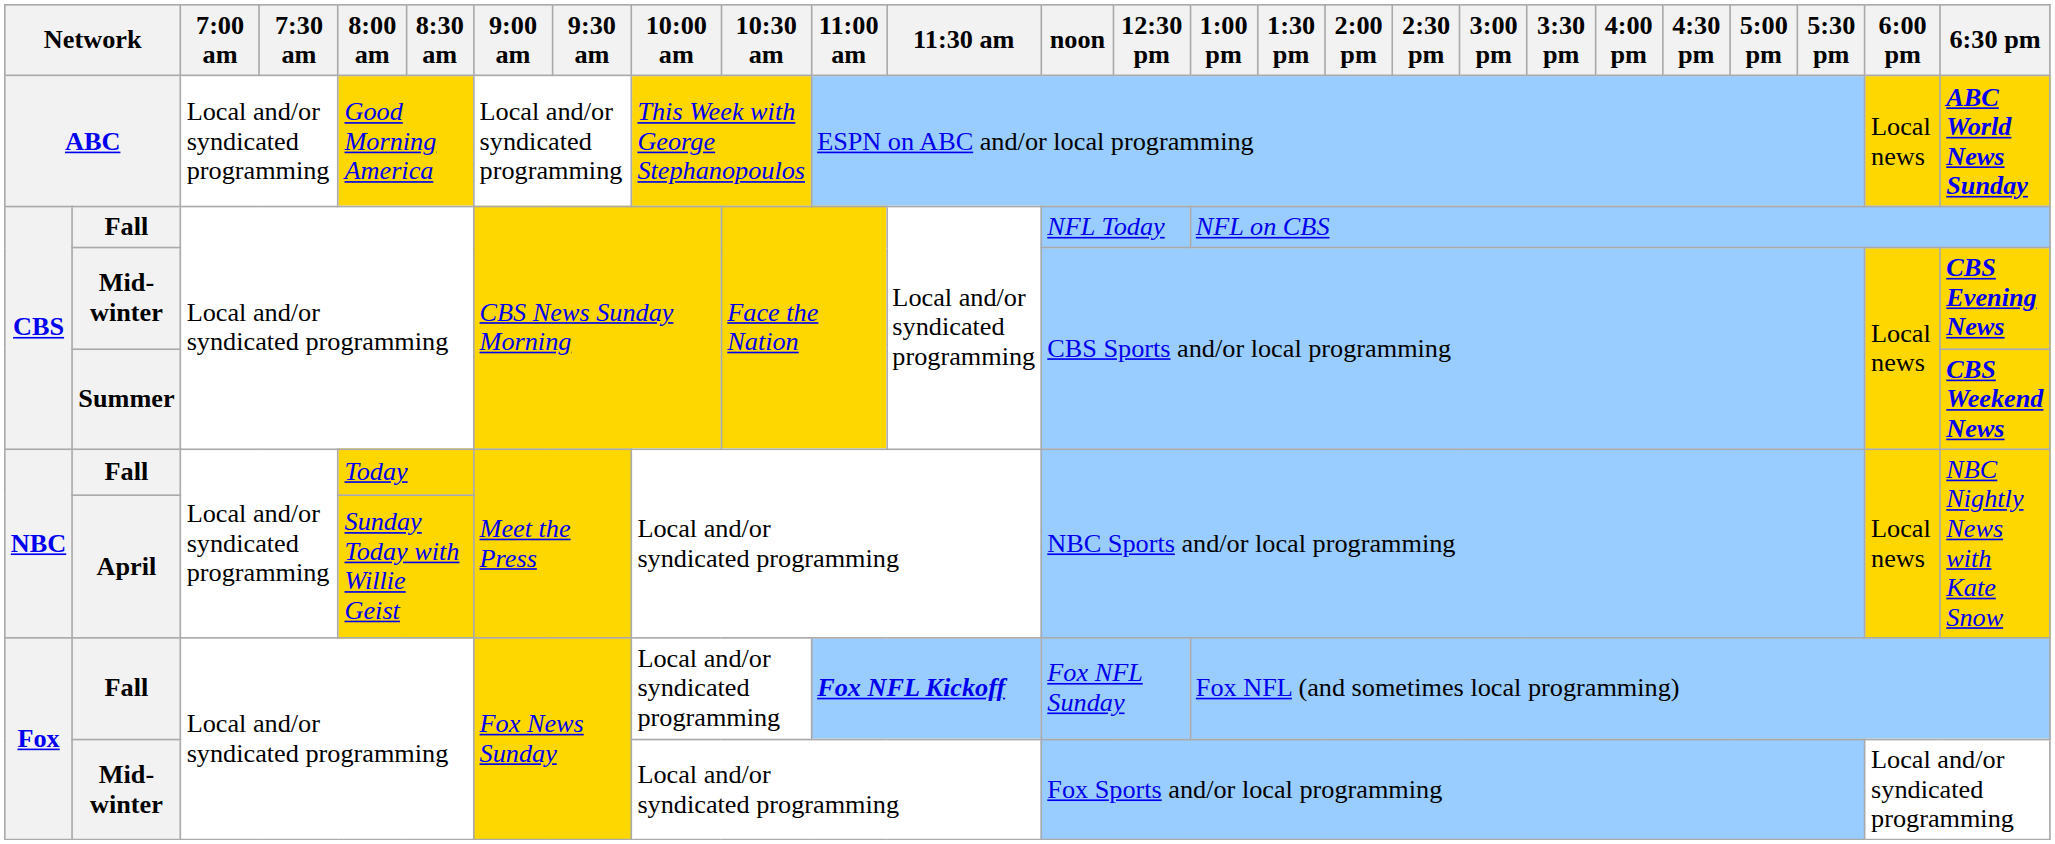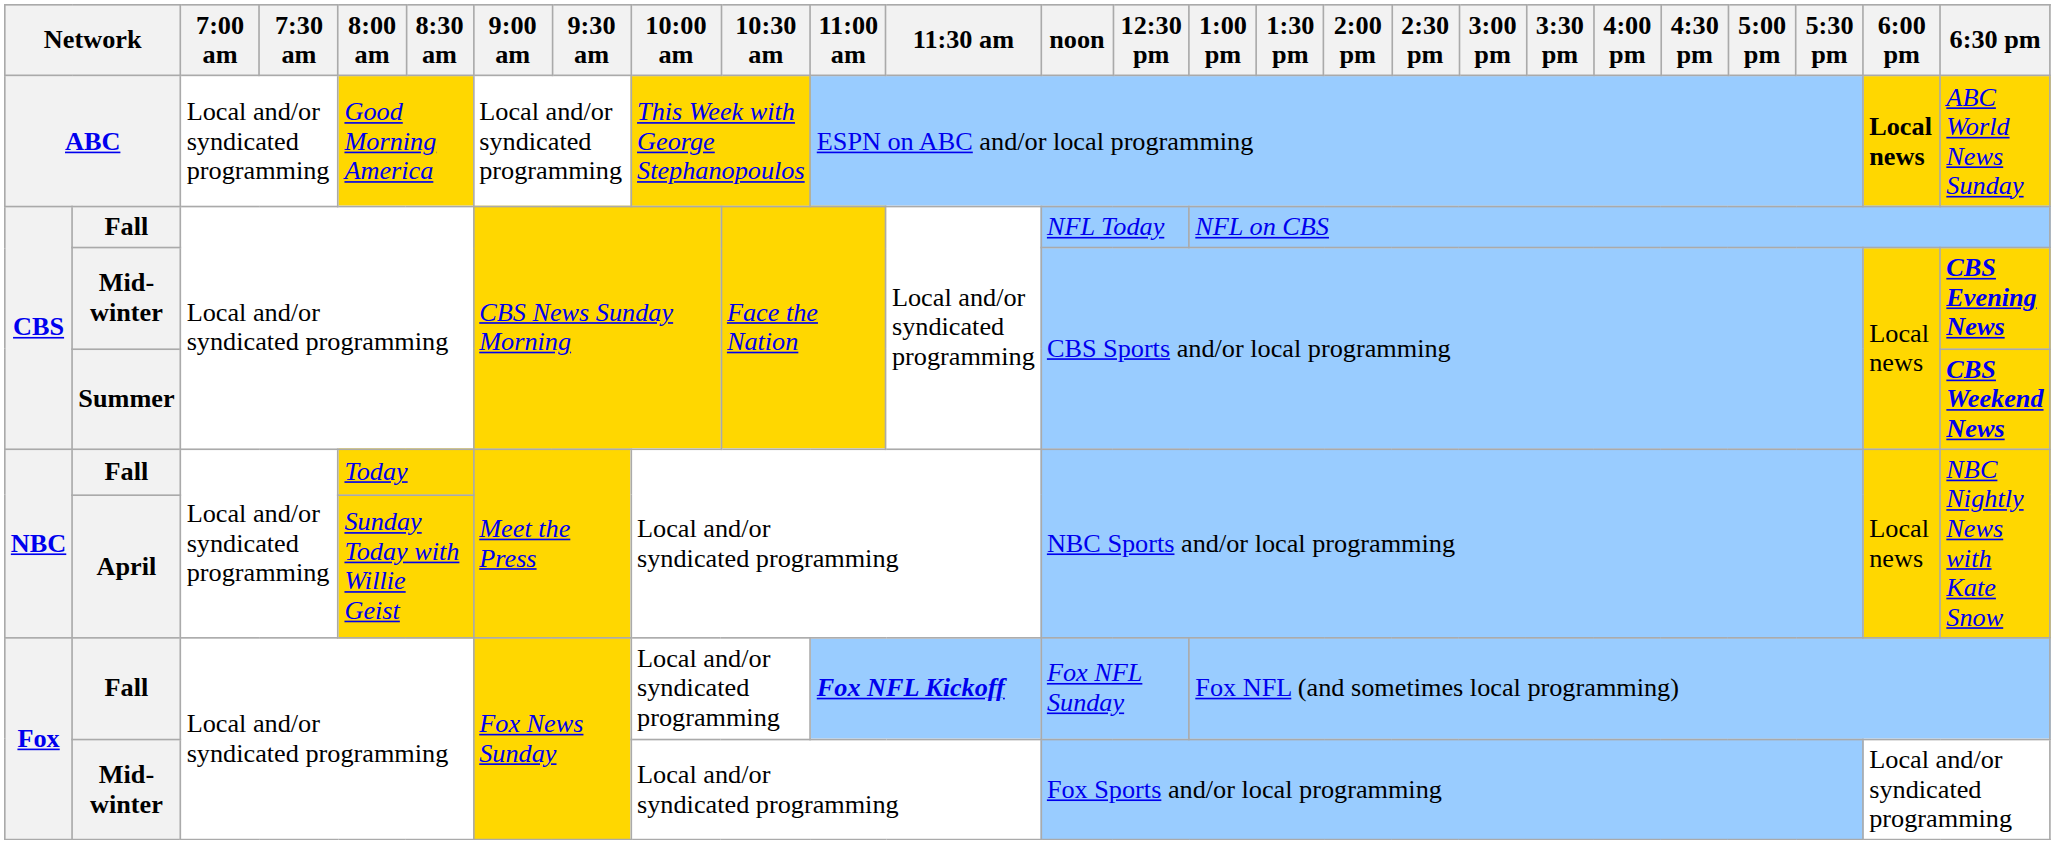(1901, 140) normal -> (1901, 140) bold
(1987, 140) bold -> (1985, 140) normal
